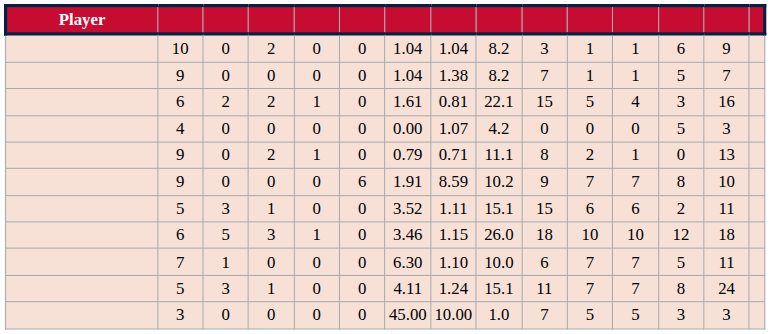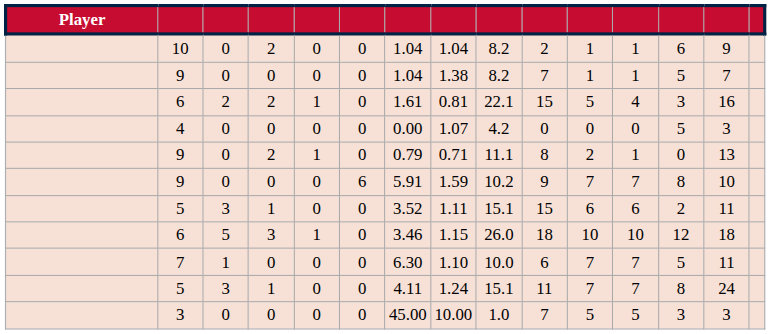(544, 48) 3 -> (544, 48) 2
(408, 181) 1.91 -> (408, 181) 5.91
(453, 181) 8.59 -> (453, 181) 1.59
